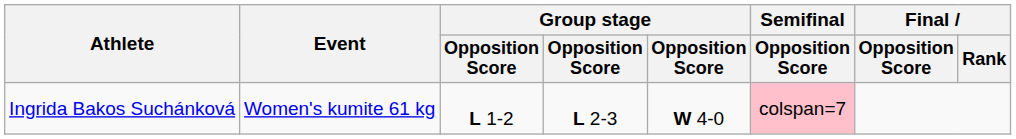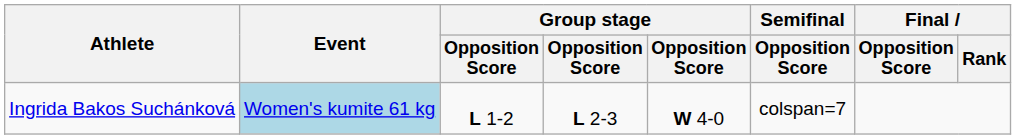(340, 109) no background -> (340, 109) lightblue background
(802, 109) pink background -> (802, 109) no background
